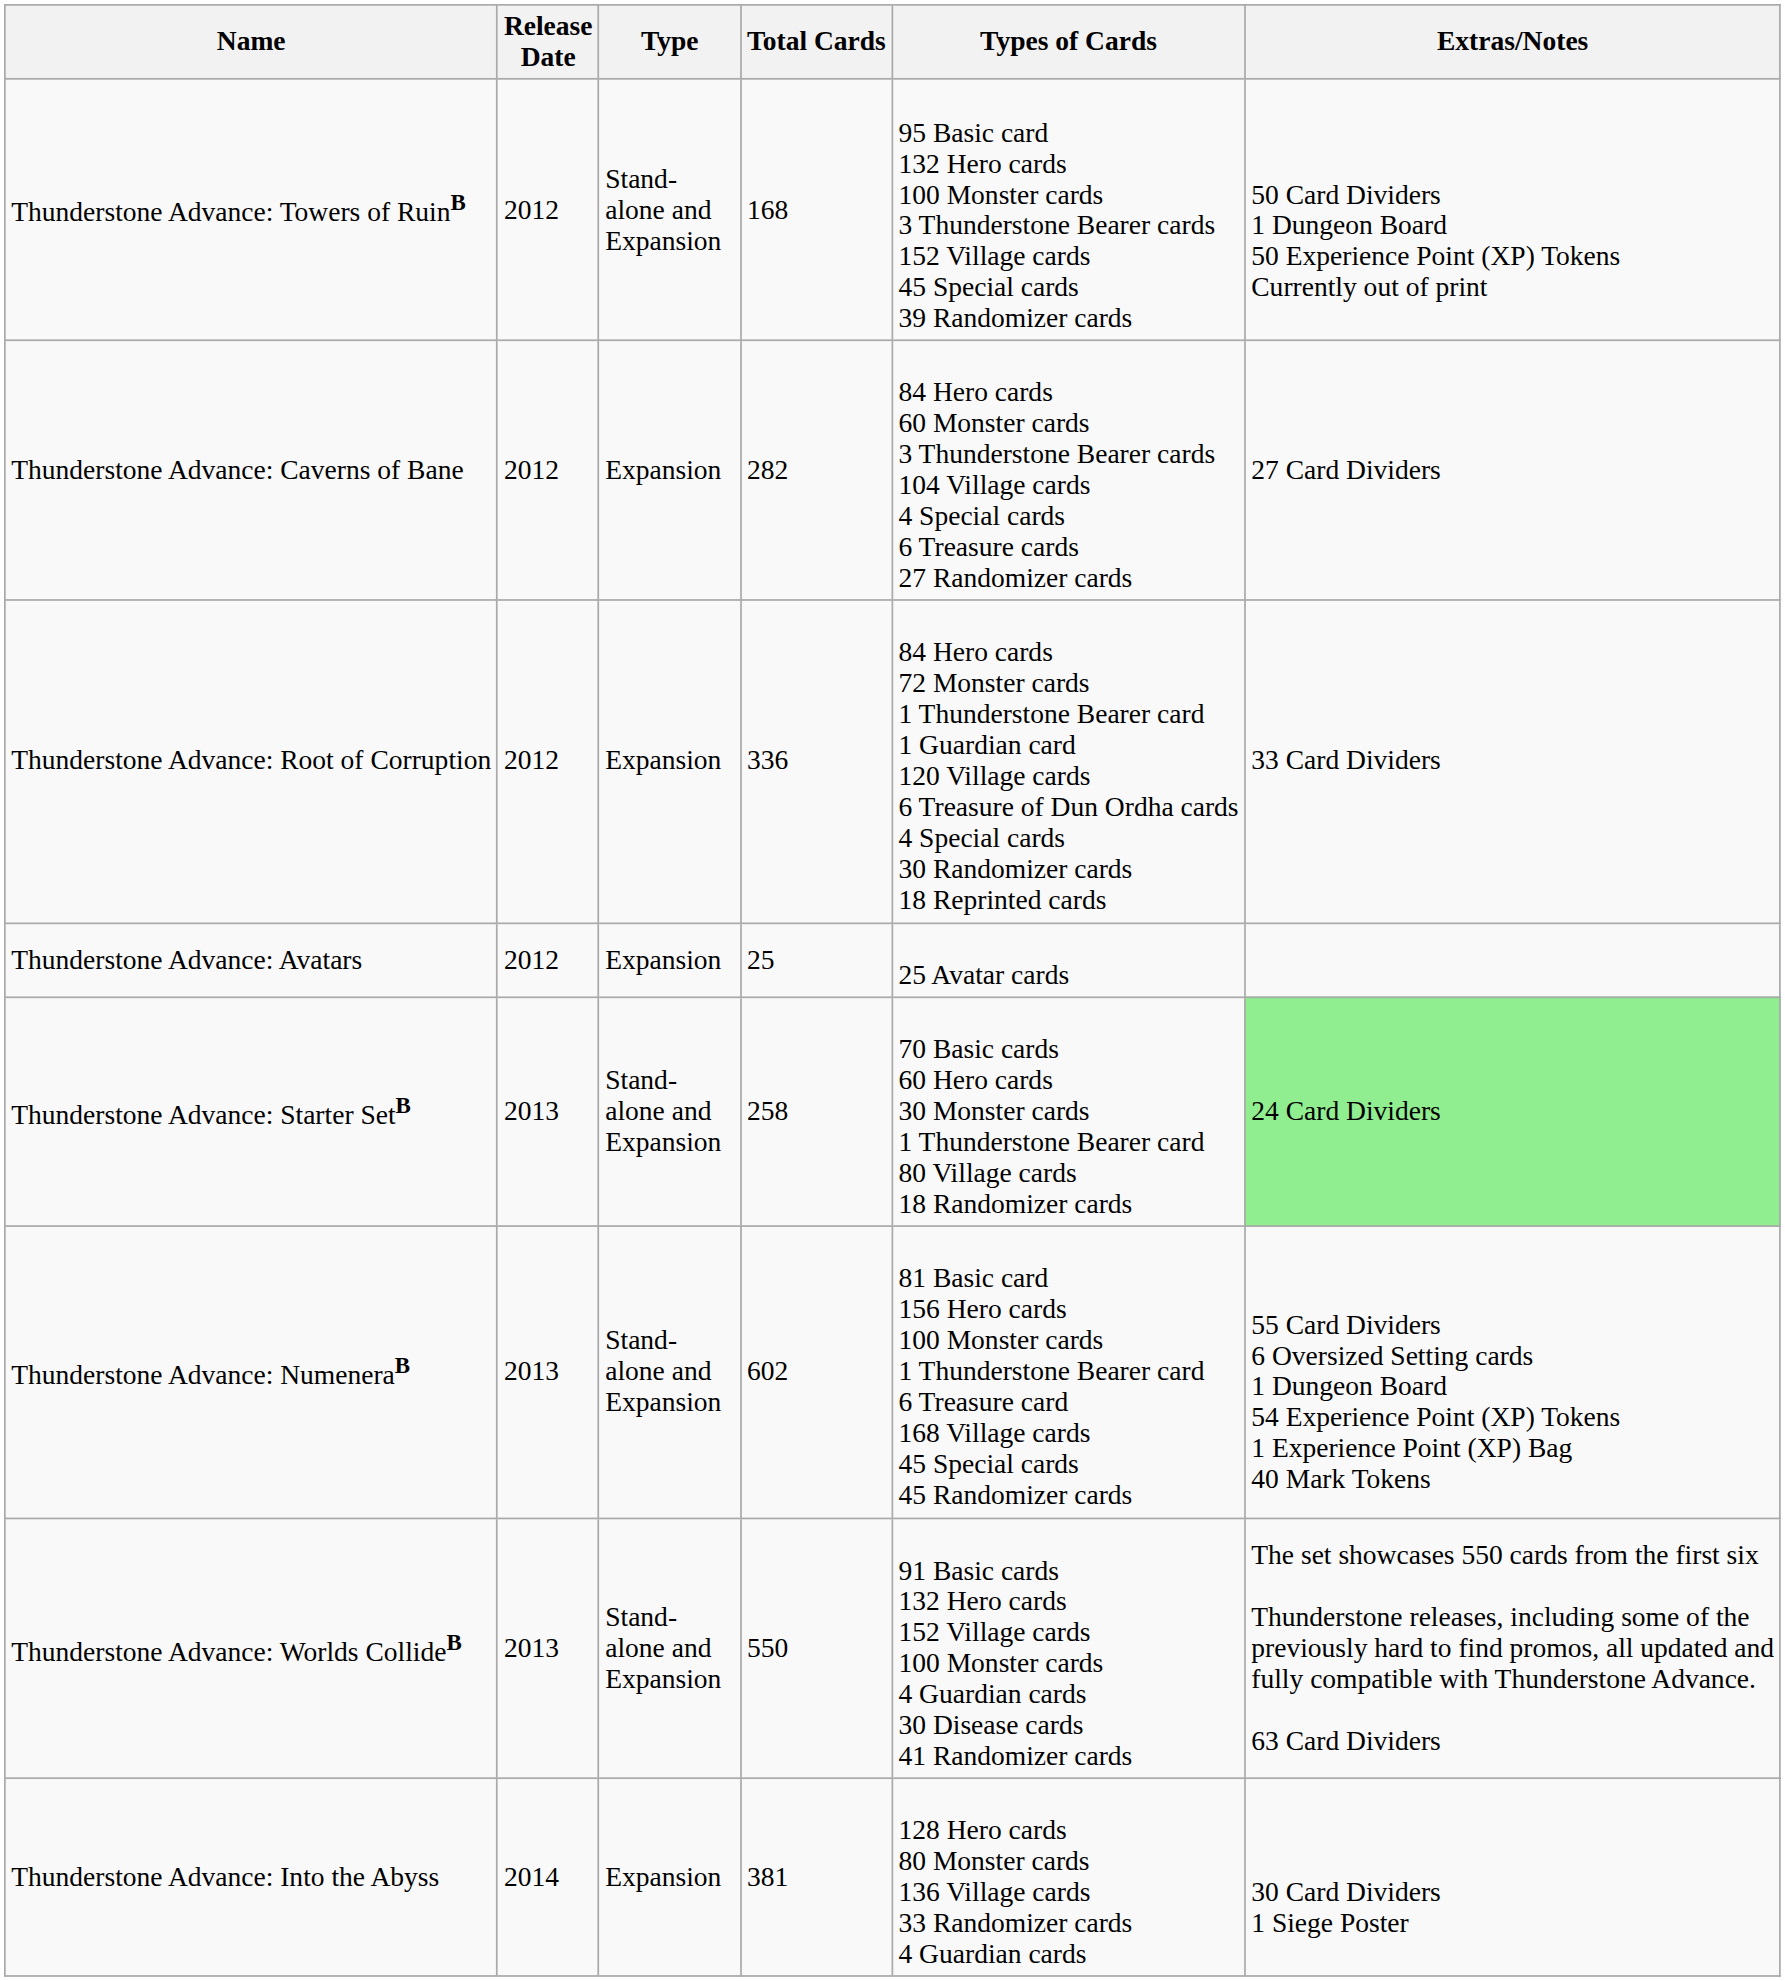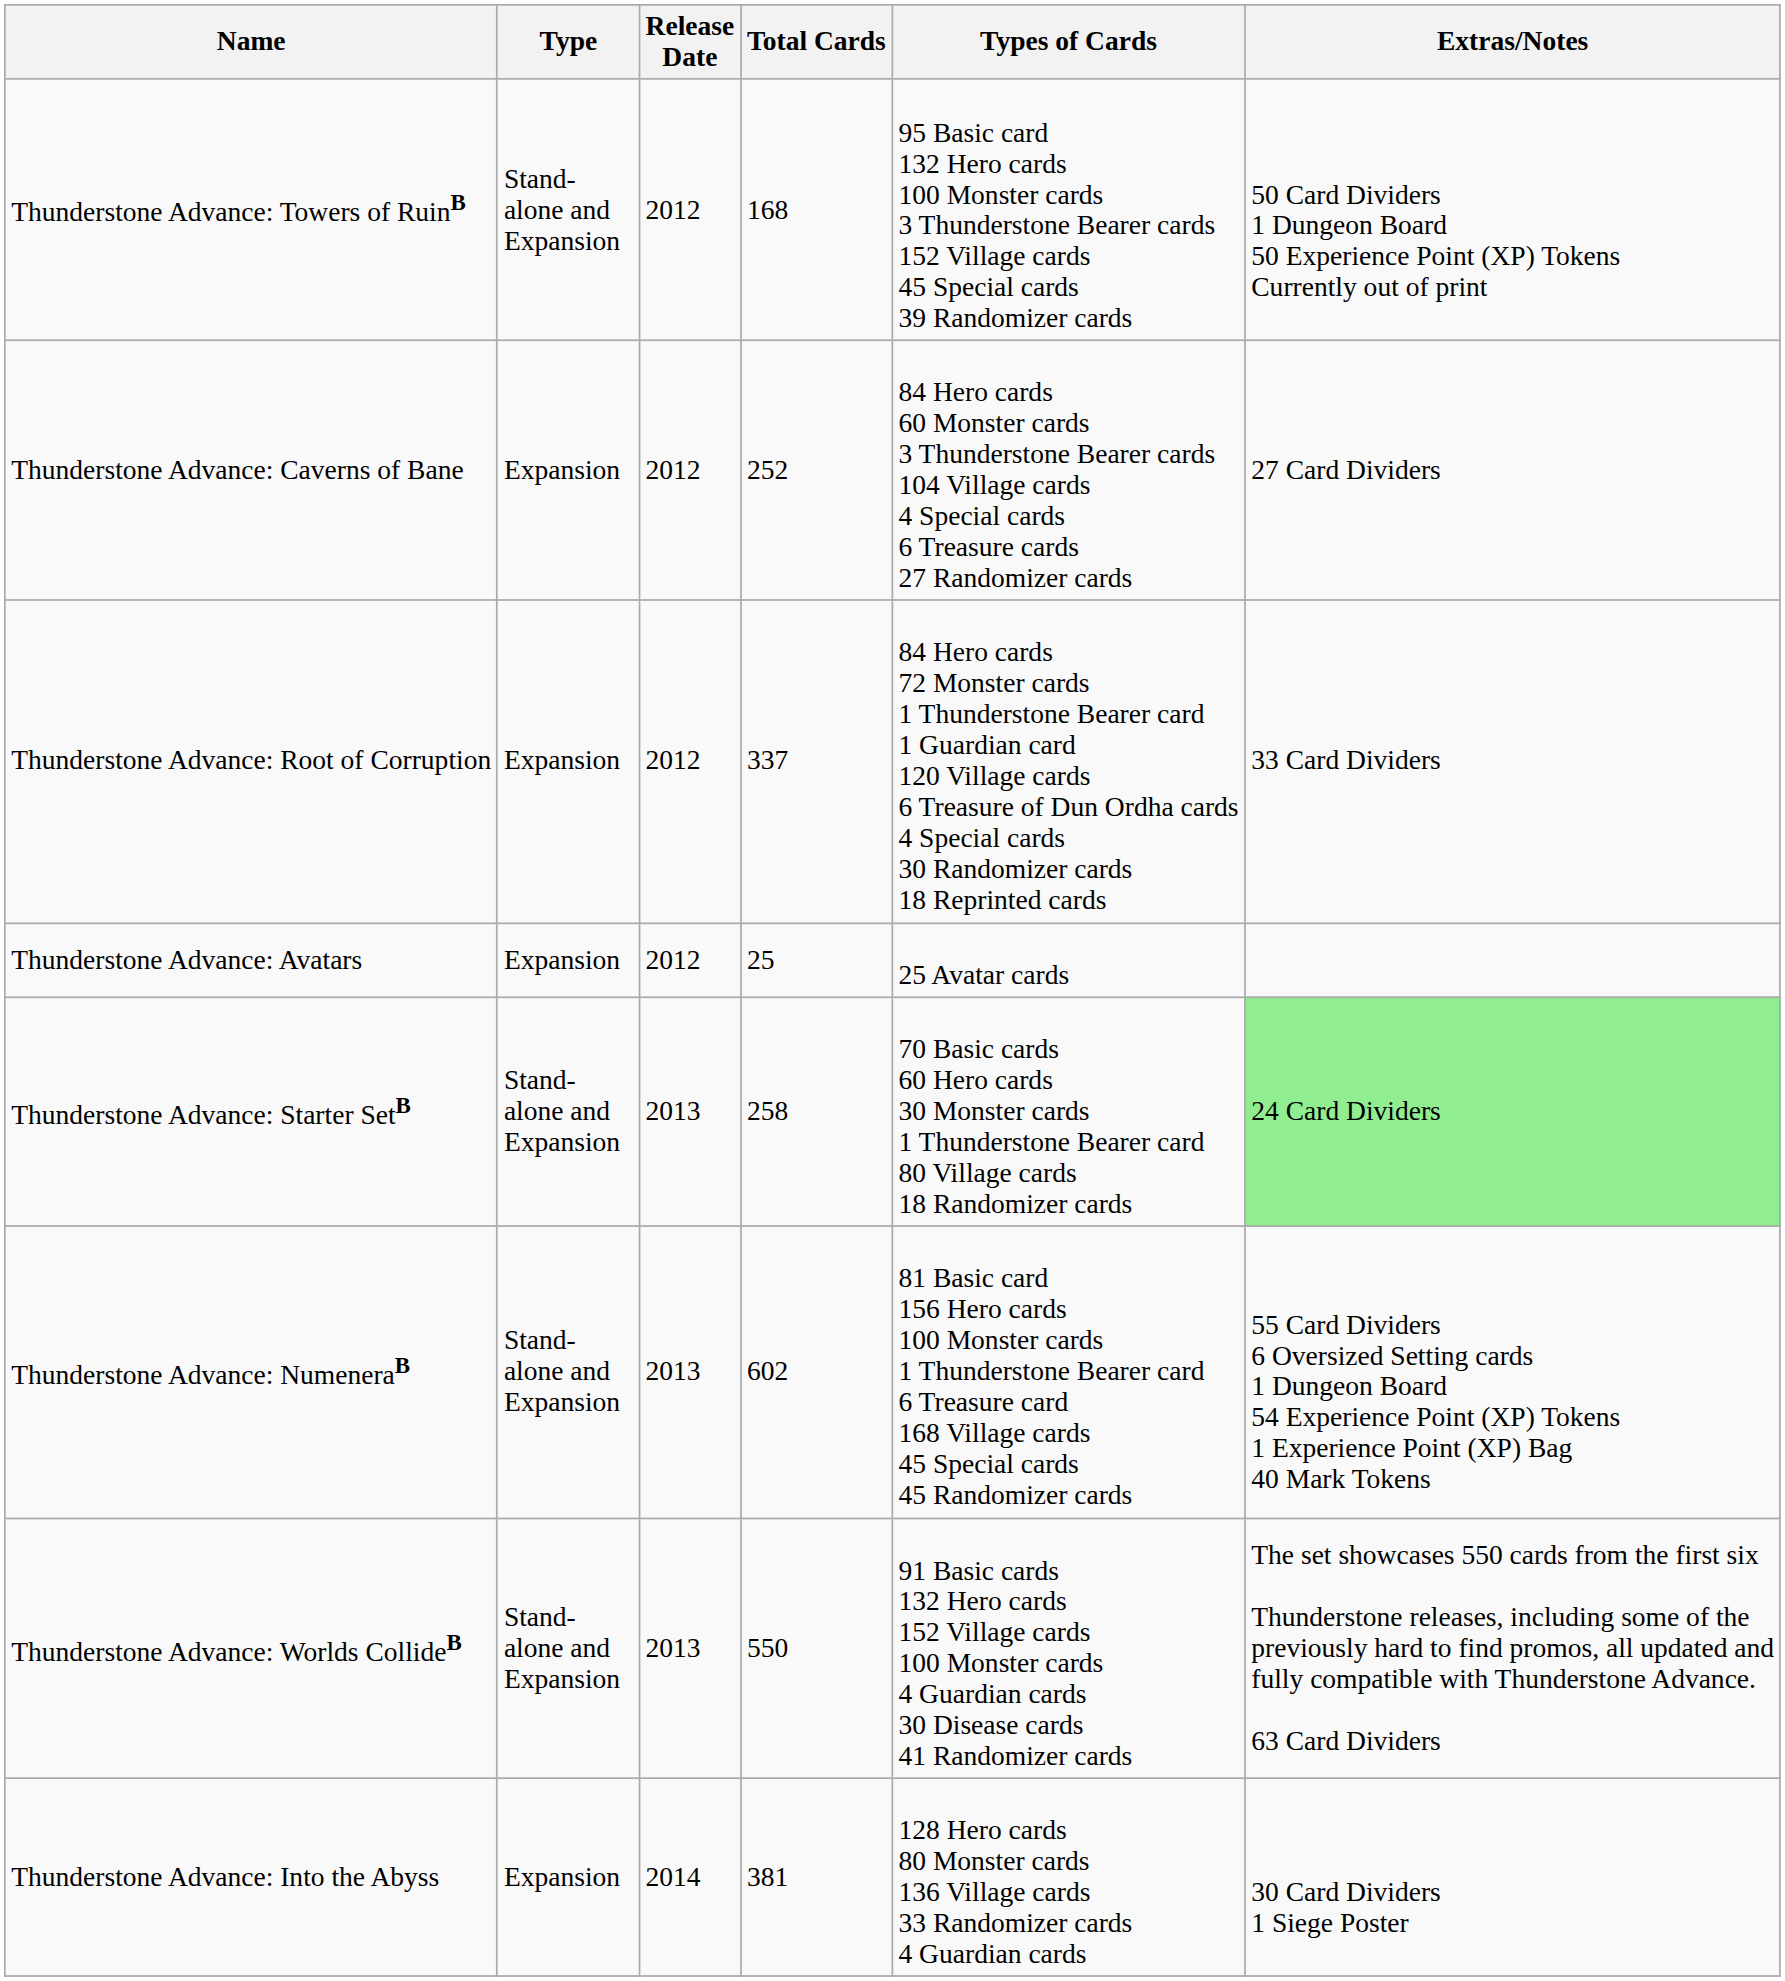columns swapped: (548, 41) <-> (670, 41)
(768, 469) 282 -> (768, 469) 252
(768, 760) 336 -> (768, 760) 337
